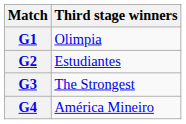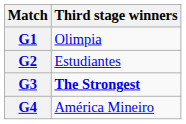(95, 84) normal -> (97, 84) bold
